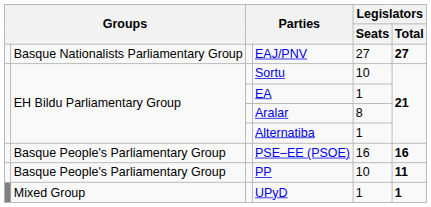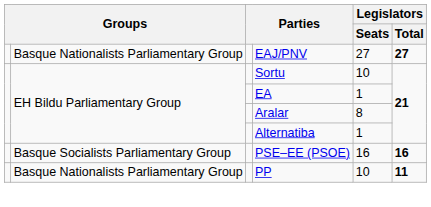(120, 152) Basque People's Parliamentary Group -> (122, 152) Basque Socialists Parliamentary Group
(120, 172) Basque People's Parliamentary Group -> (128, 172) Basque Nationalists Parliamentary Group
- row: (271, 192)
